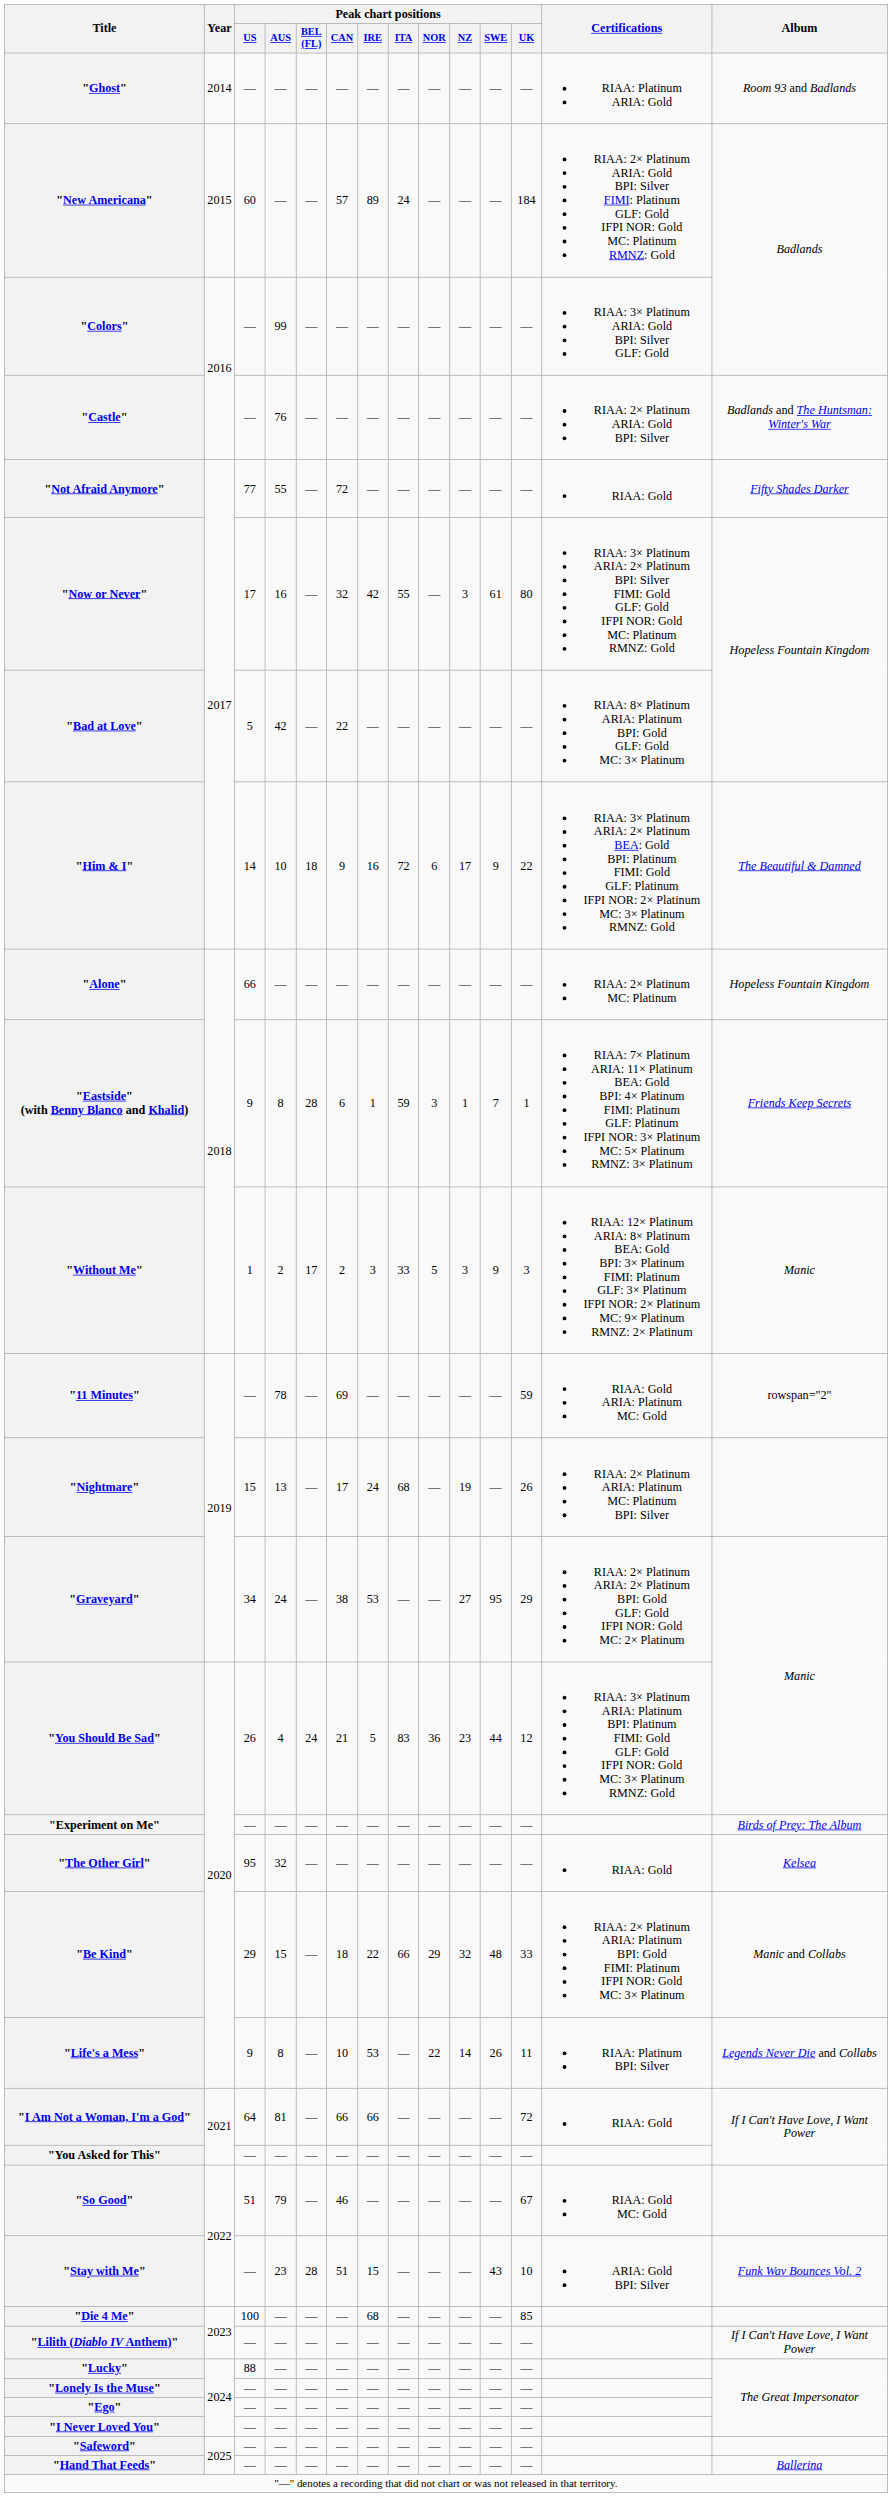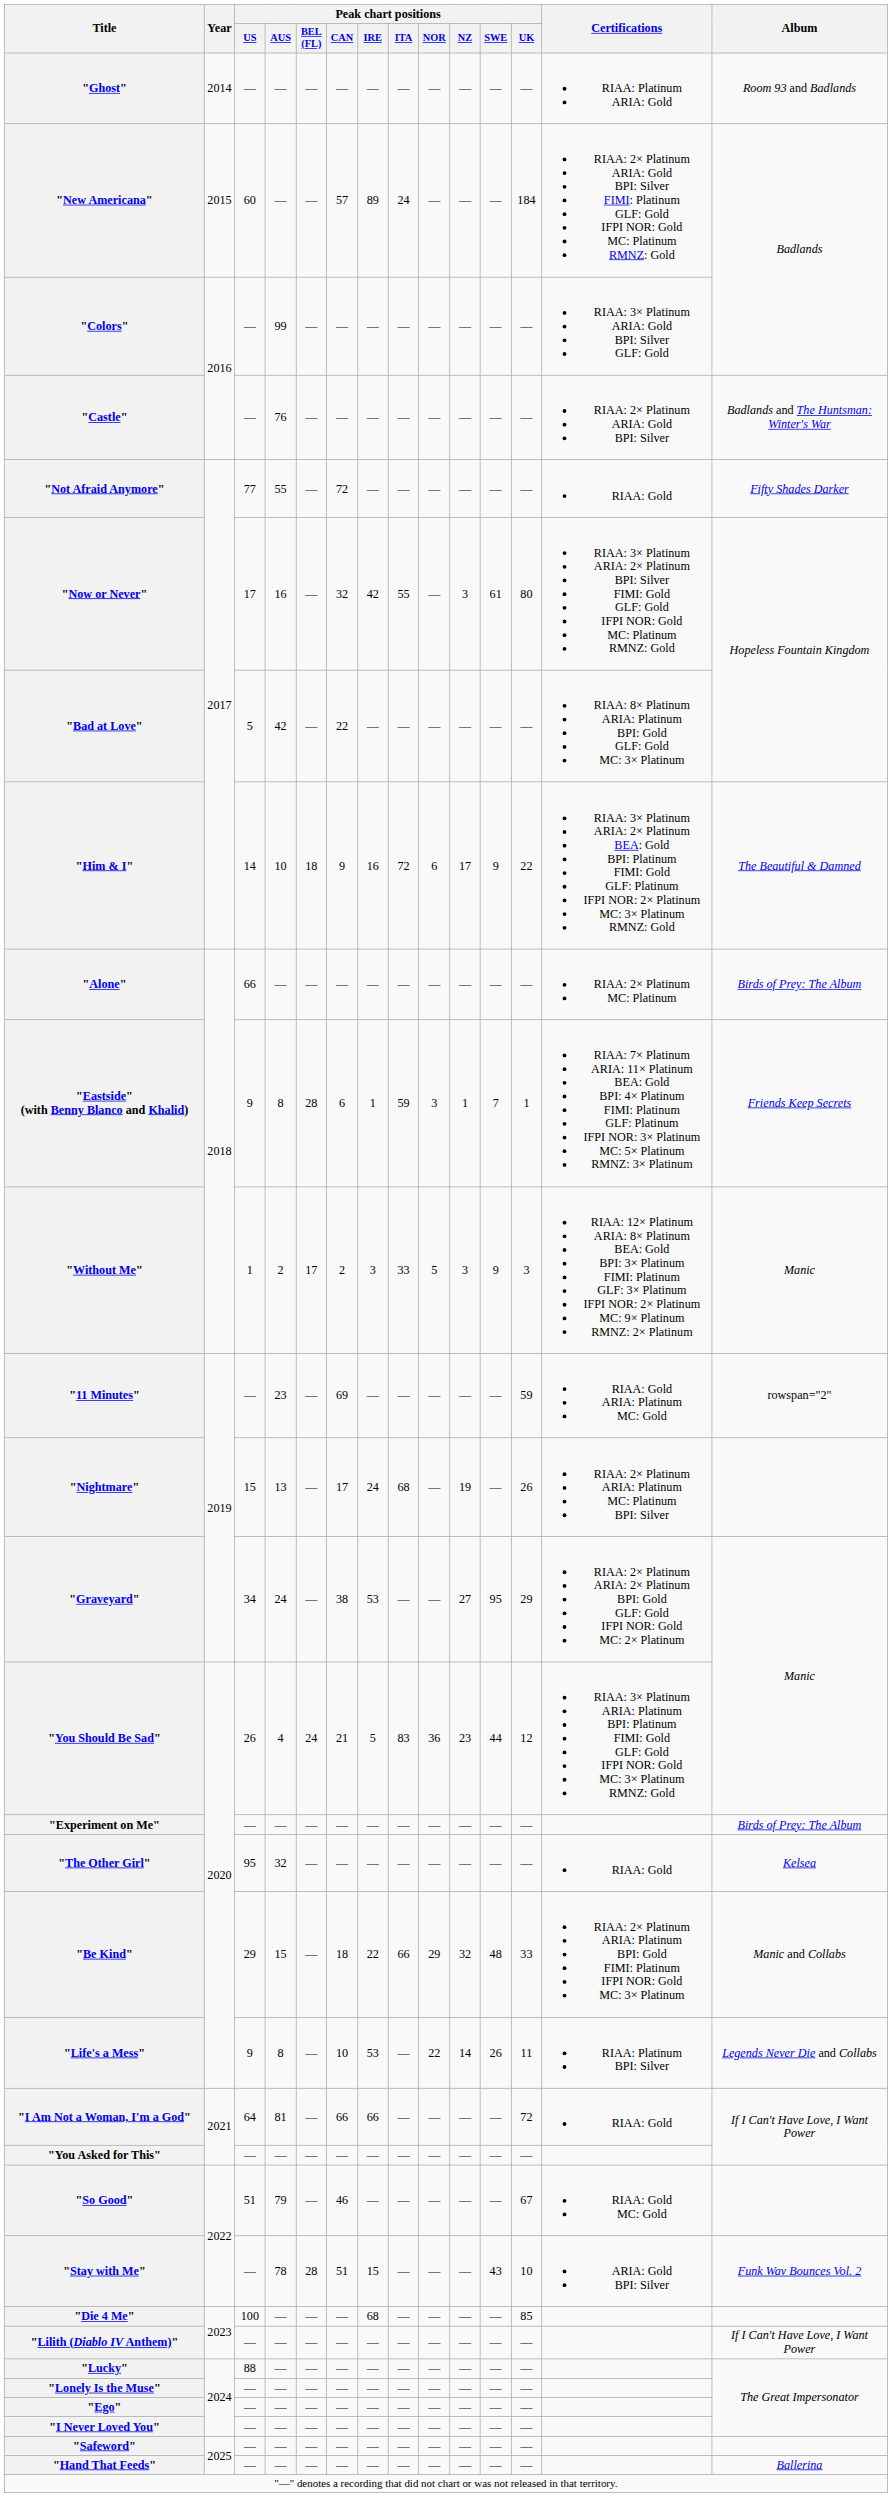(799, 984) Hopeless Fountain Kingdom -> (799, 984) Birds of Prey: The Album
(281, 1395) 78 -> (281, 1395) 23
(281, 2271) 23 -> (281, 2271) 78
